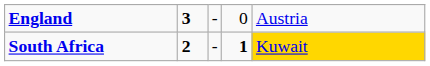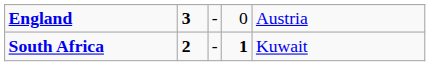(282, 46) gold background -> (282, 46) no background
